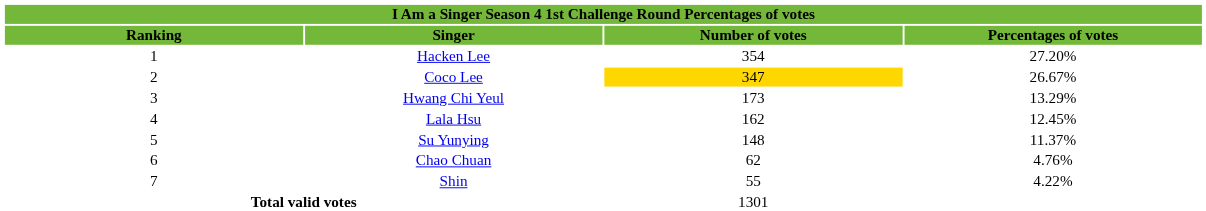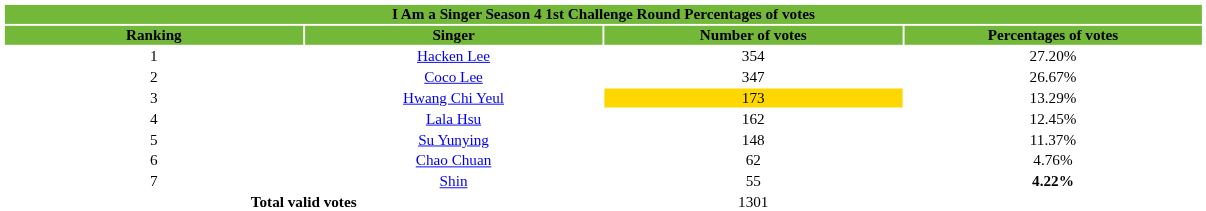(753, 77) gold background -> (753, 77) no background
(753, 98) no background -> (753, 98) gold background
(1053, 181) normal -> (1053, 181) bold
